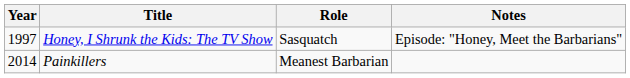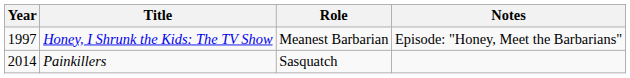(308, 38) Sasquatch -> (334, 38) Meanest Barbarian
(334, 61) Meanest Barbarian -> (308, 61) Sasquatch
